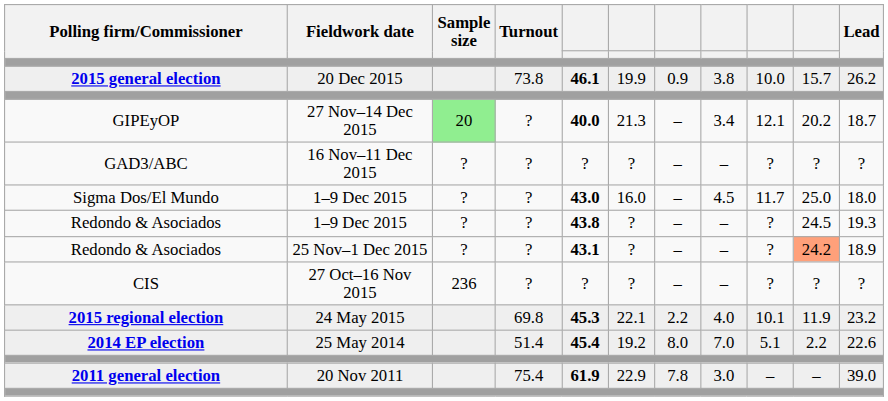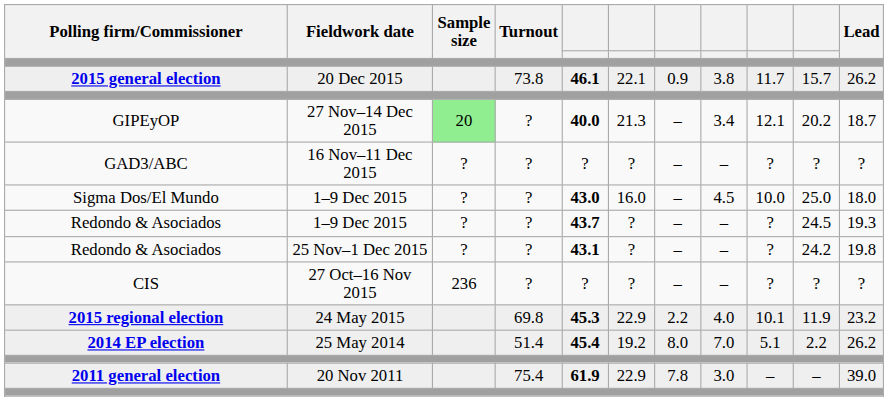(631, 79) 19.9 -> (631, 79) 22.1
(770, 79) 10.0 -> (770, 79) 11.7
(770, 198) 11.7 -> (770, 198) 10.0
(585, 223) 43.8 -> (585, 223) 43.7
(816, 248) lightsalmon background -> (816, 248) no background
(862, 248) 18.9 -> (862, 248) 19.8
(631, 317) 22.1 -> (631, 317) 22.9
(862, 342) 22.6 -> (862, 342) 26.2
